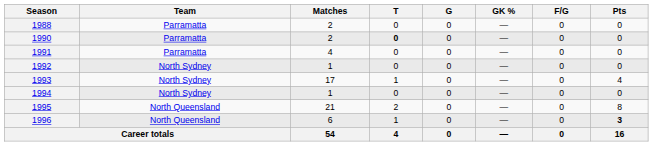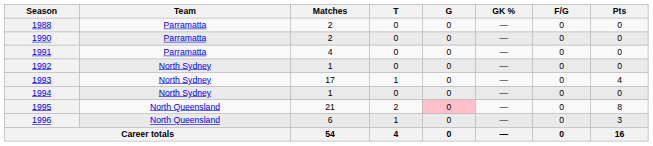(396, 39) bold -> (396, 39) normal
(449, 107) no background -> (449, 107) pink background
(620, 121) bold -> (620, 121) normal
